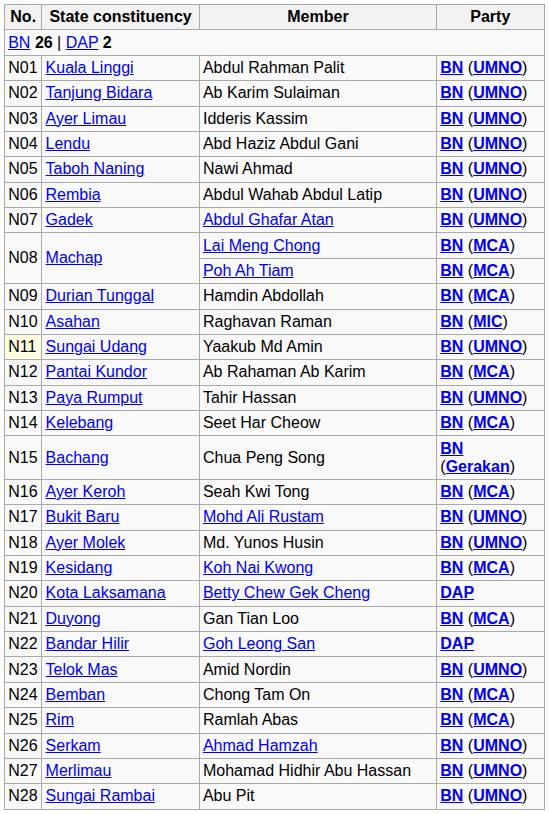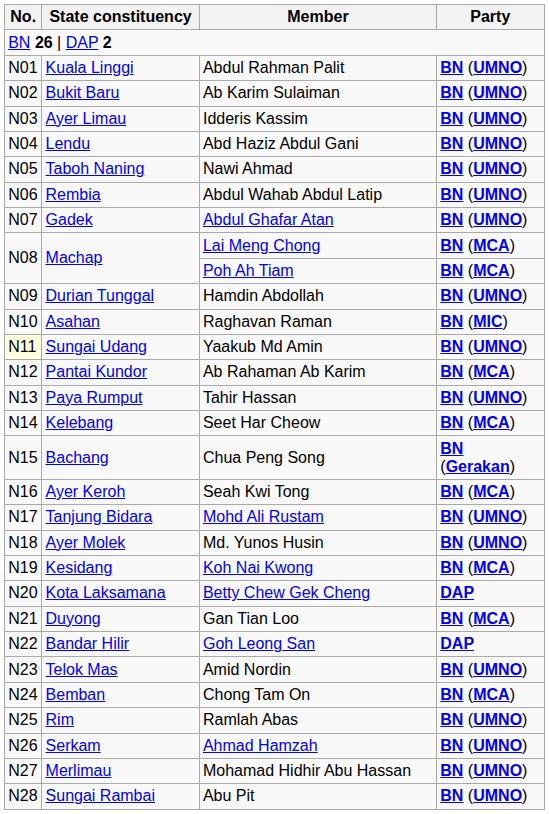(99, 93) Tanjung Bidara -> (82, 93) Bukit Baru
(478, 296) BN (MCA) -> (484, 296) BN (UMNO)
(82, 517) Bukit Baru -> (99, 517) Tanjung Bidara
(478, 720) BN (MCA) -> (484, 720) BN (UMNO)
